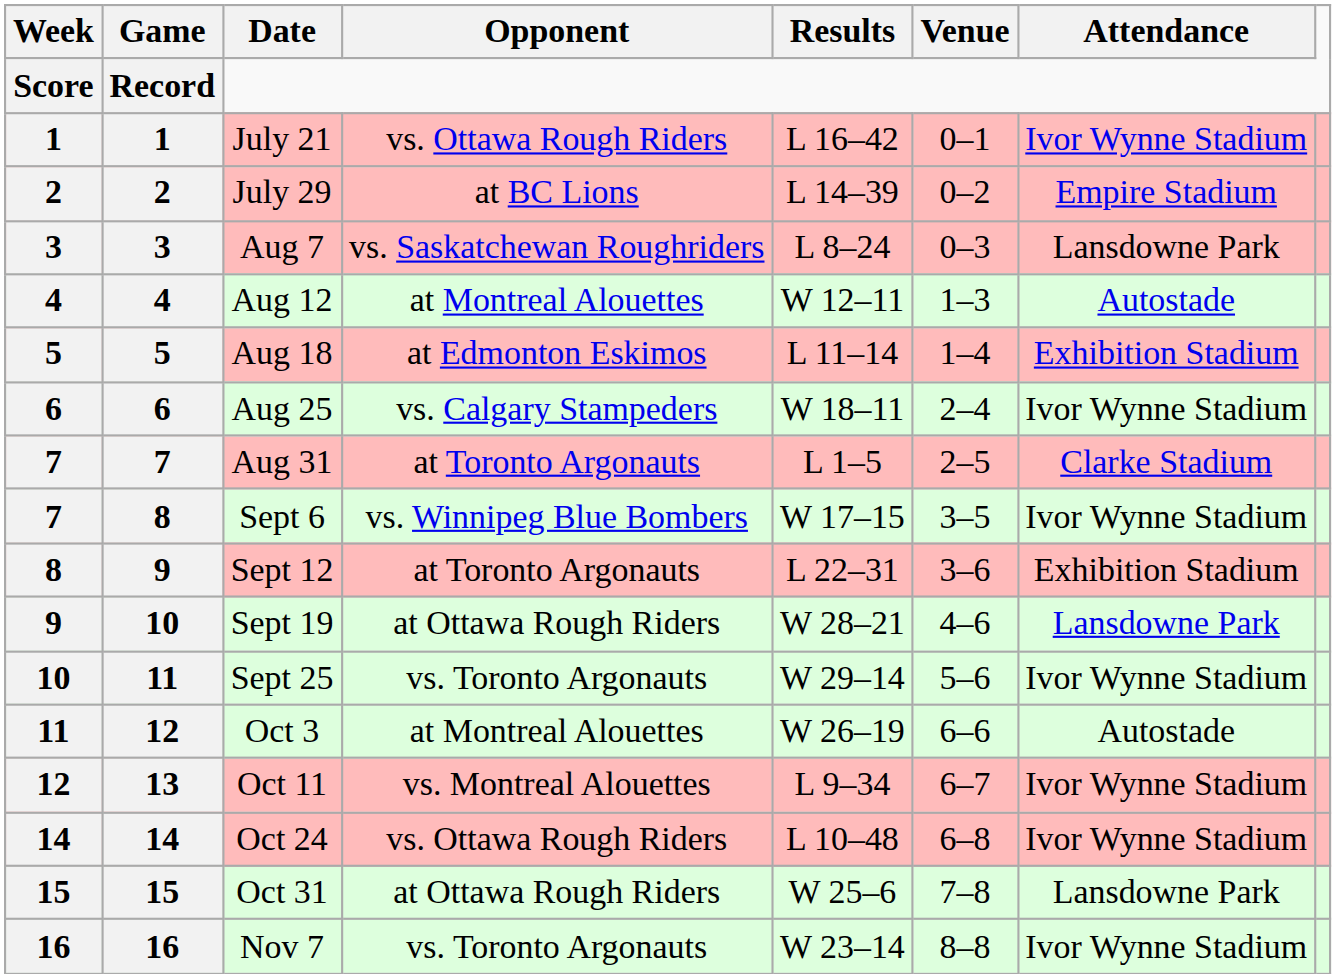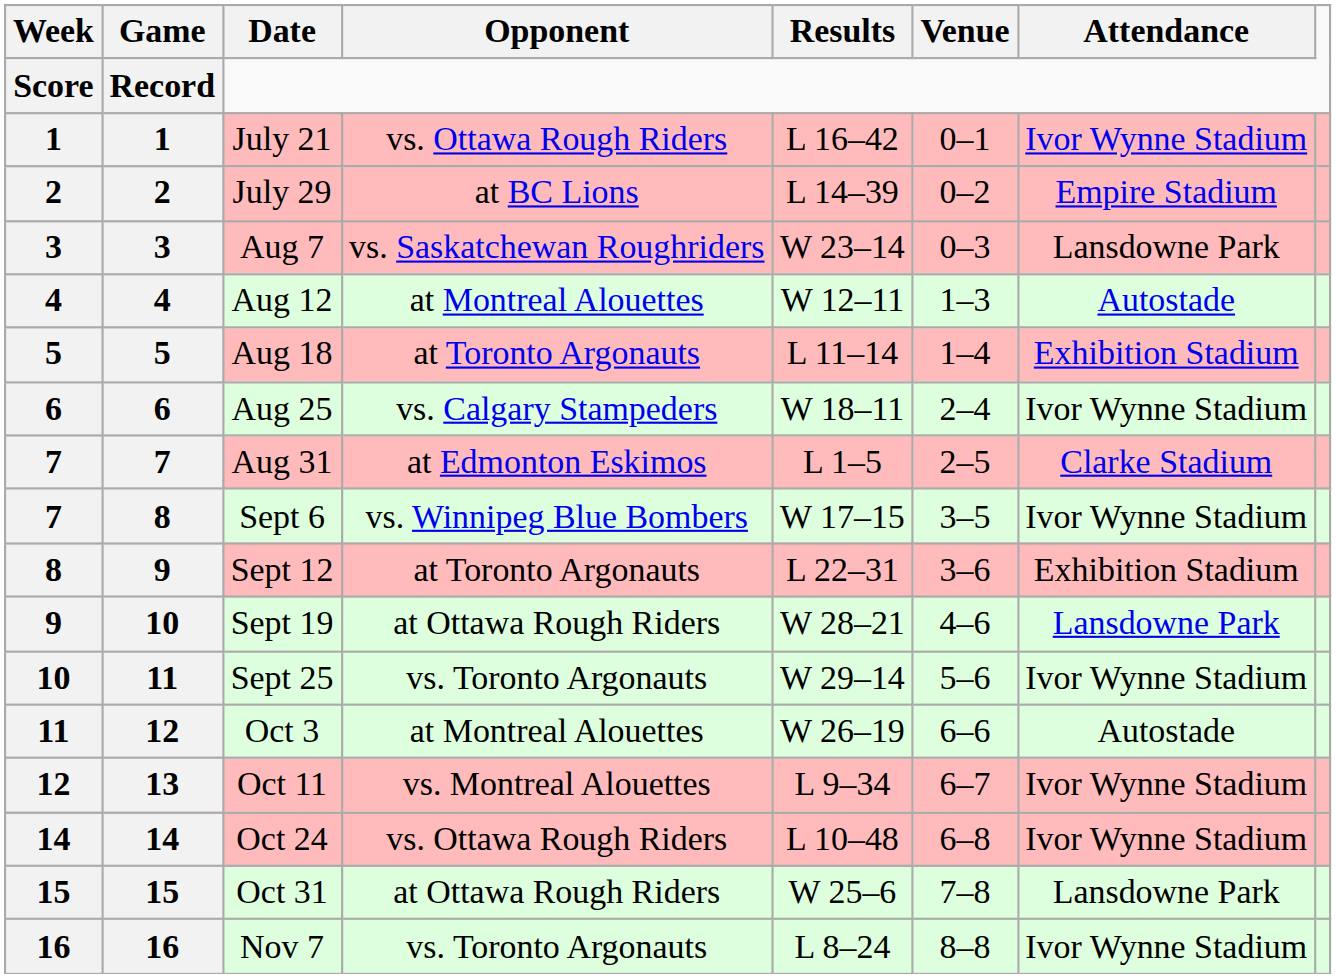(842, 246) L 8–24 -> (842, 246) W 23–14
(557, 354) at Edmonton Eskimos -> (557, 354) at Toronto Argonauts
(557, 461) at Toronto Argonauts -> (557, 461) at Edmonton Eskimos
(842, 945) W 23–14 -> (842, 945) L 8–24
